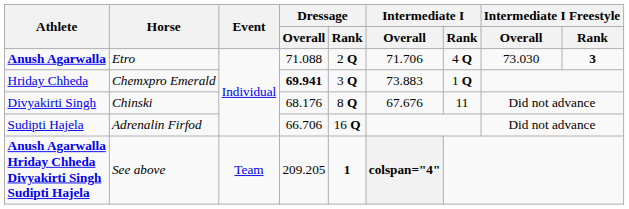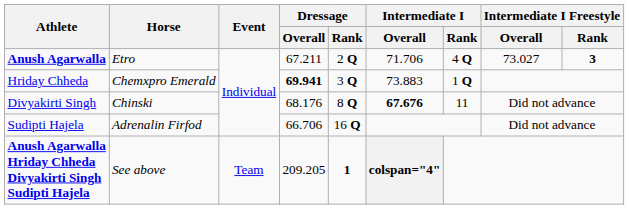(304, 59) 71.088 -> (304, 59) 67.211
(521, 59) 73.030 -> (521, 59) 73.027
(405, 103) normal -> (405, 103) bold
